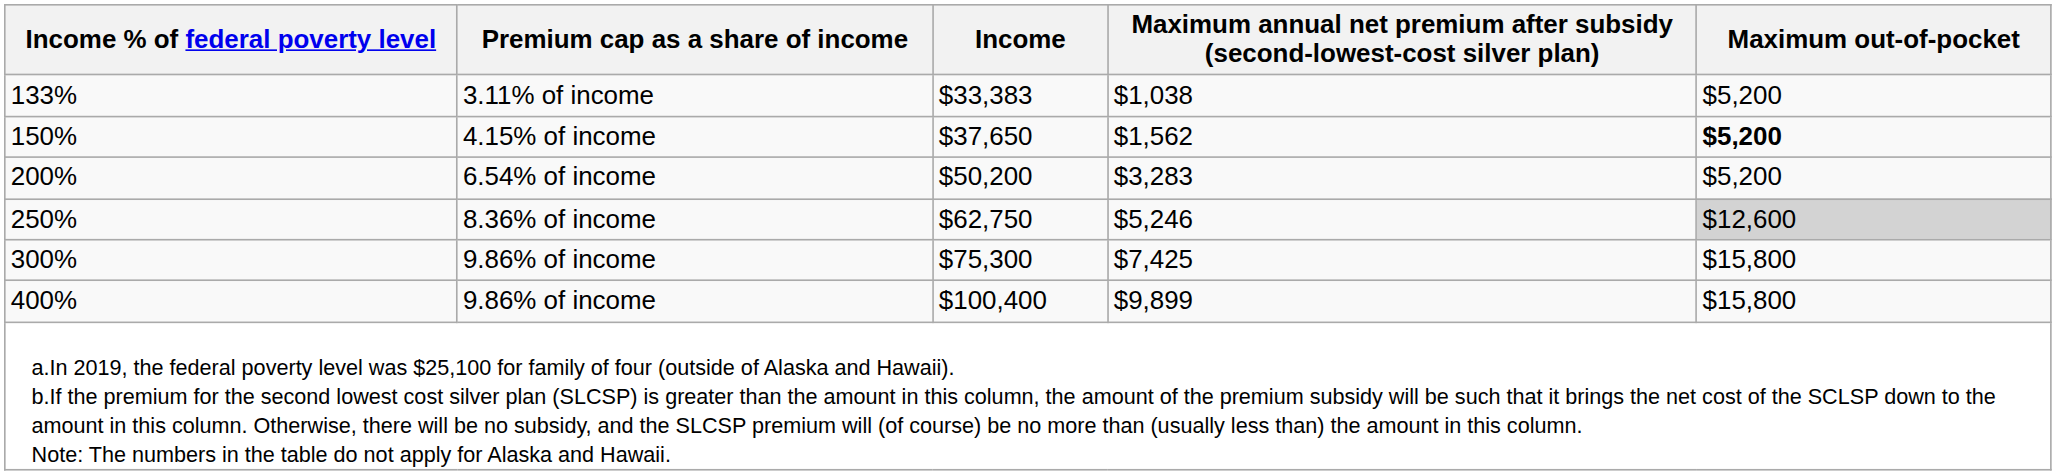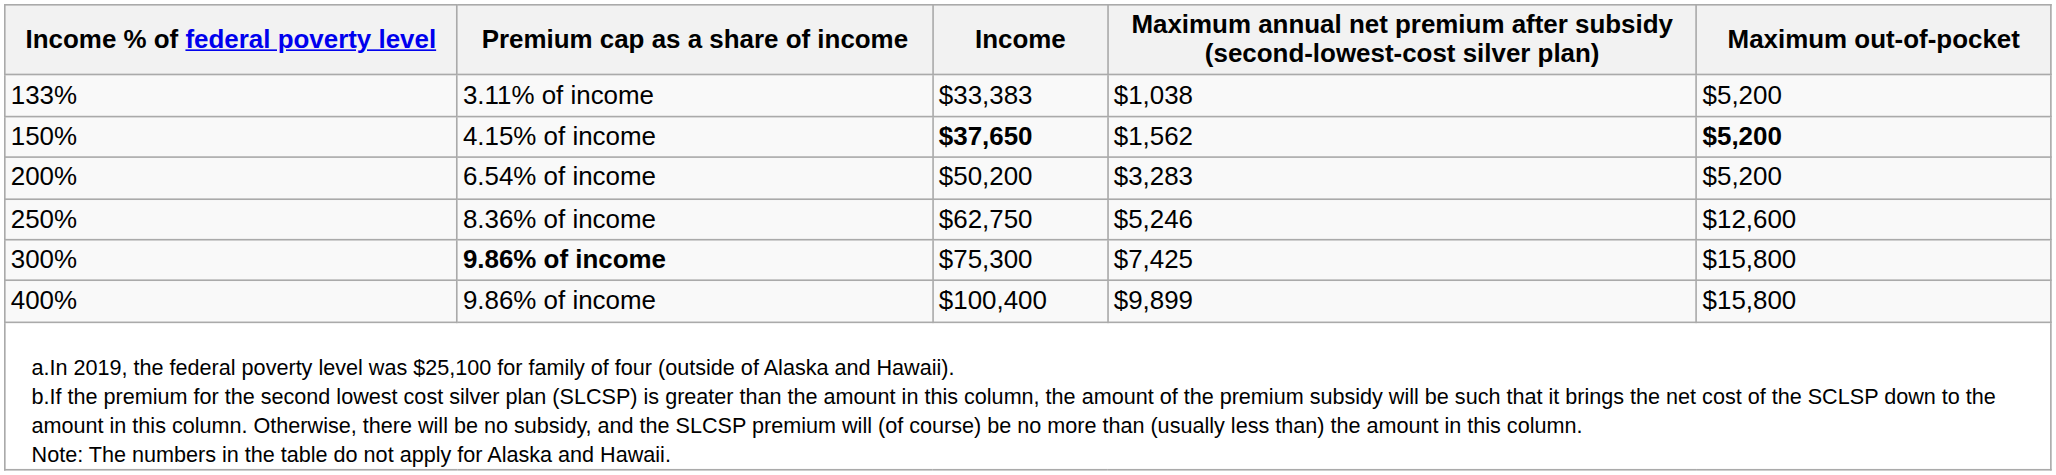(986, 136) normal -> (986, 136) bold
(1749, 218) lightgrey background -> (1749, 218) no background
(559, 259) normal -> (564, 259) bold
